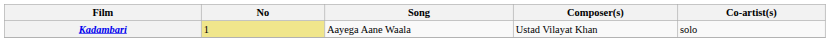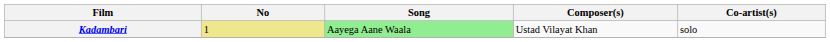(369, 29) no background -> (369, 29) lightgreen background
